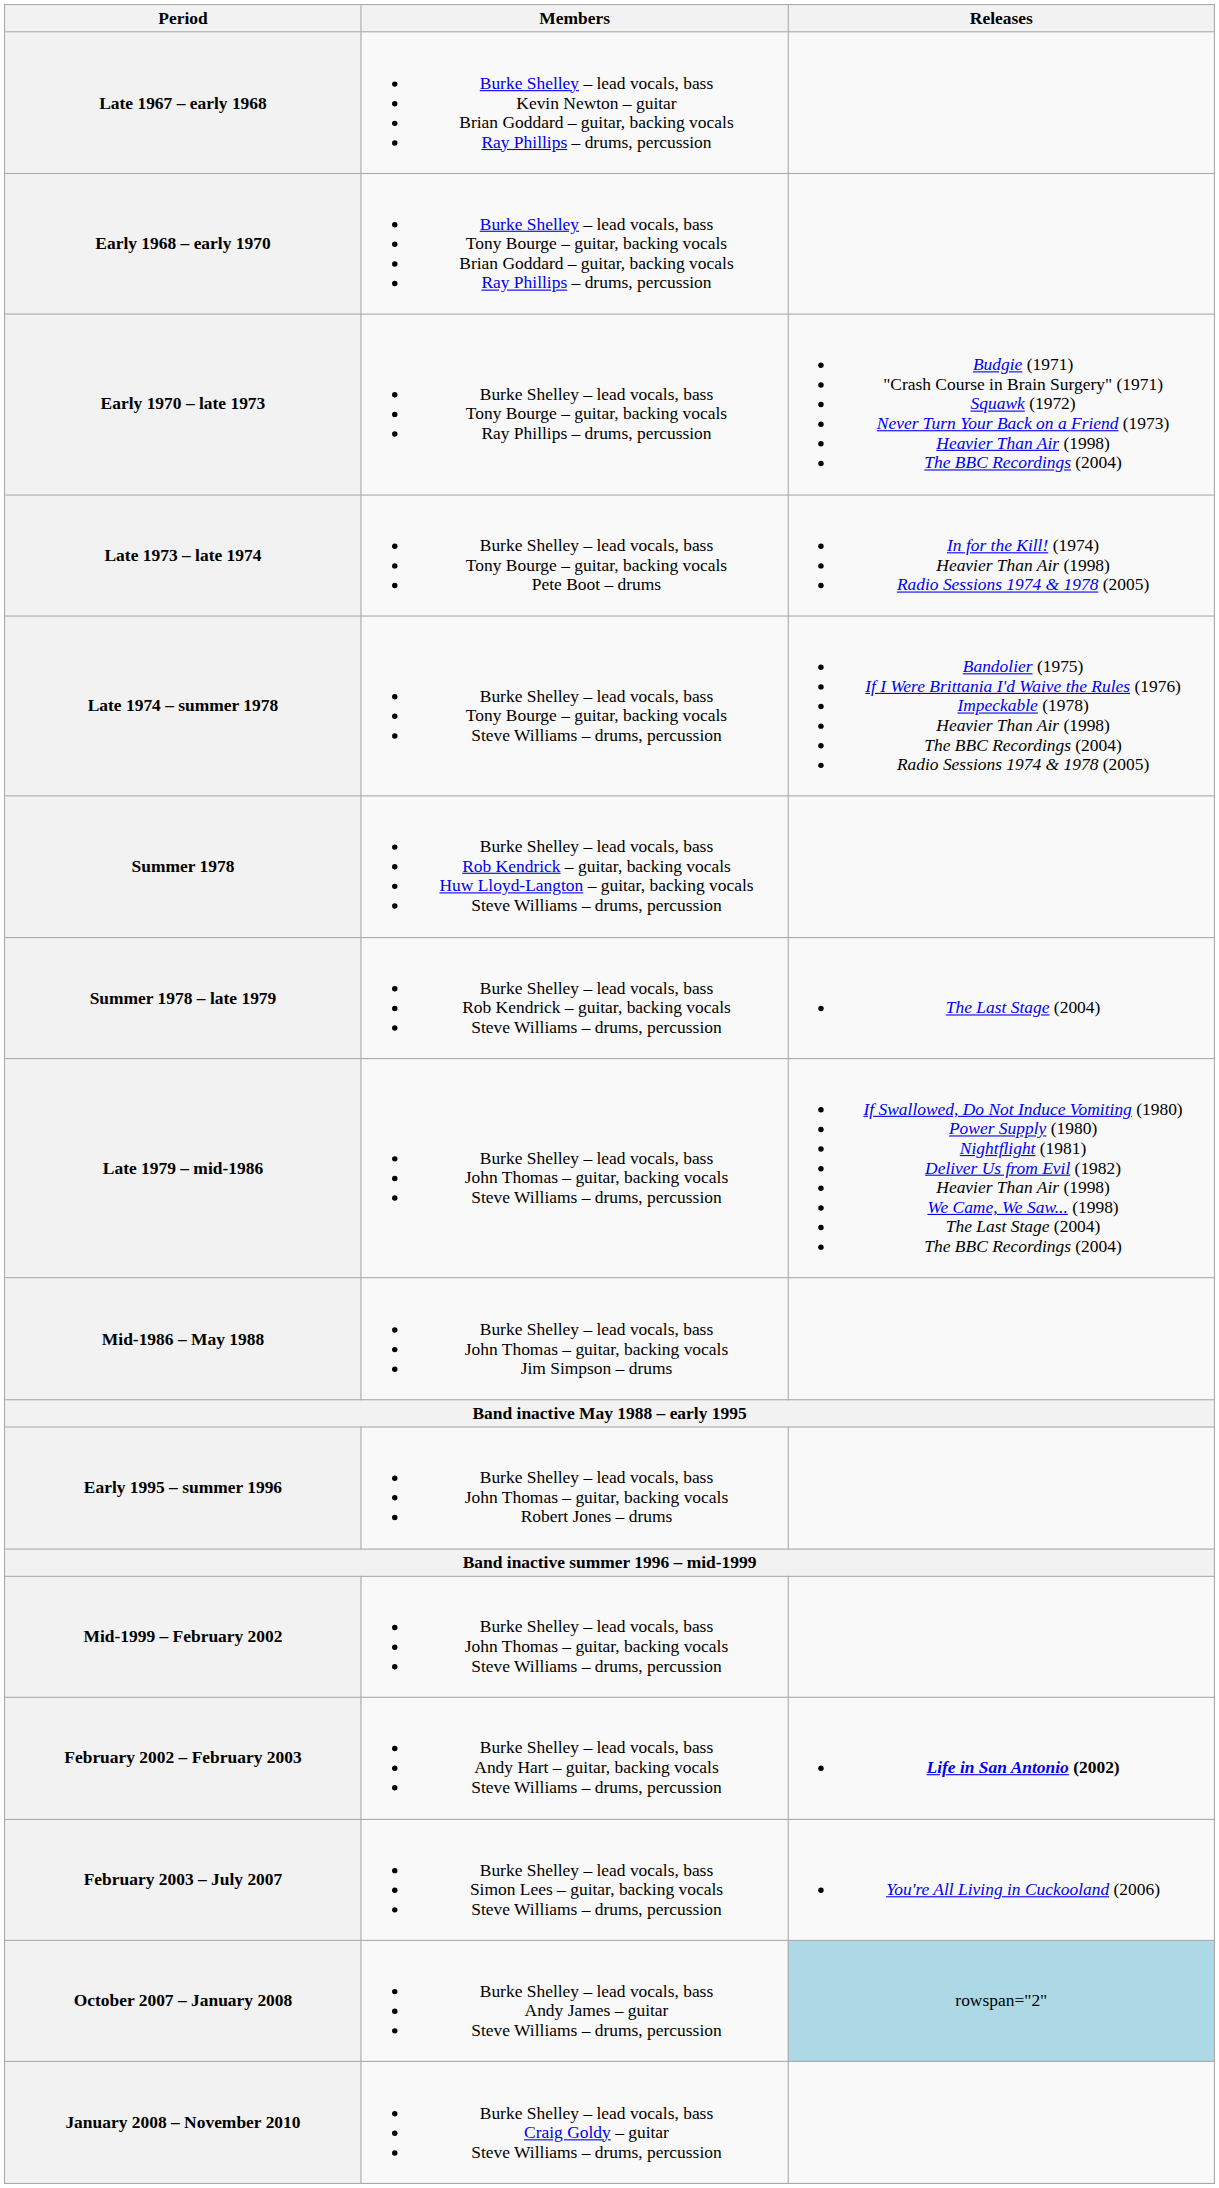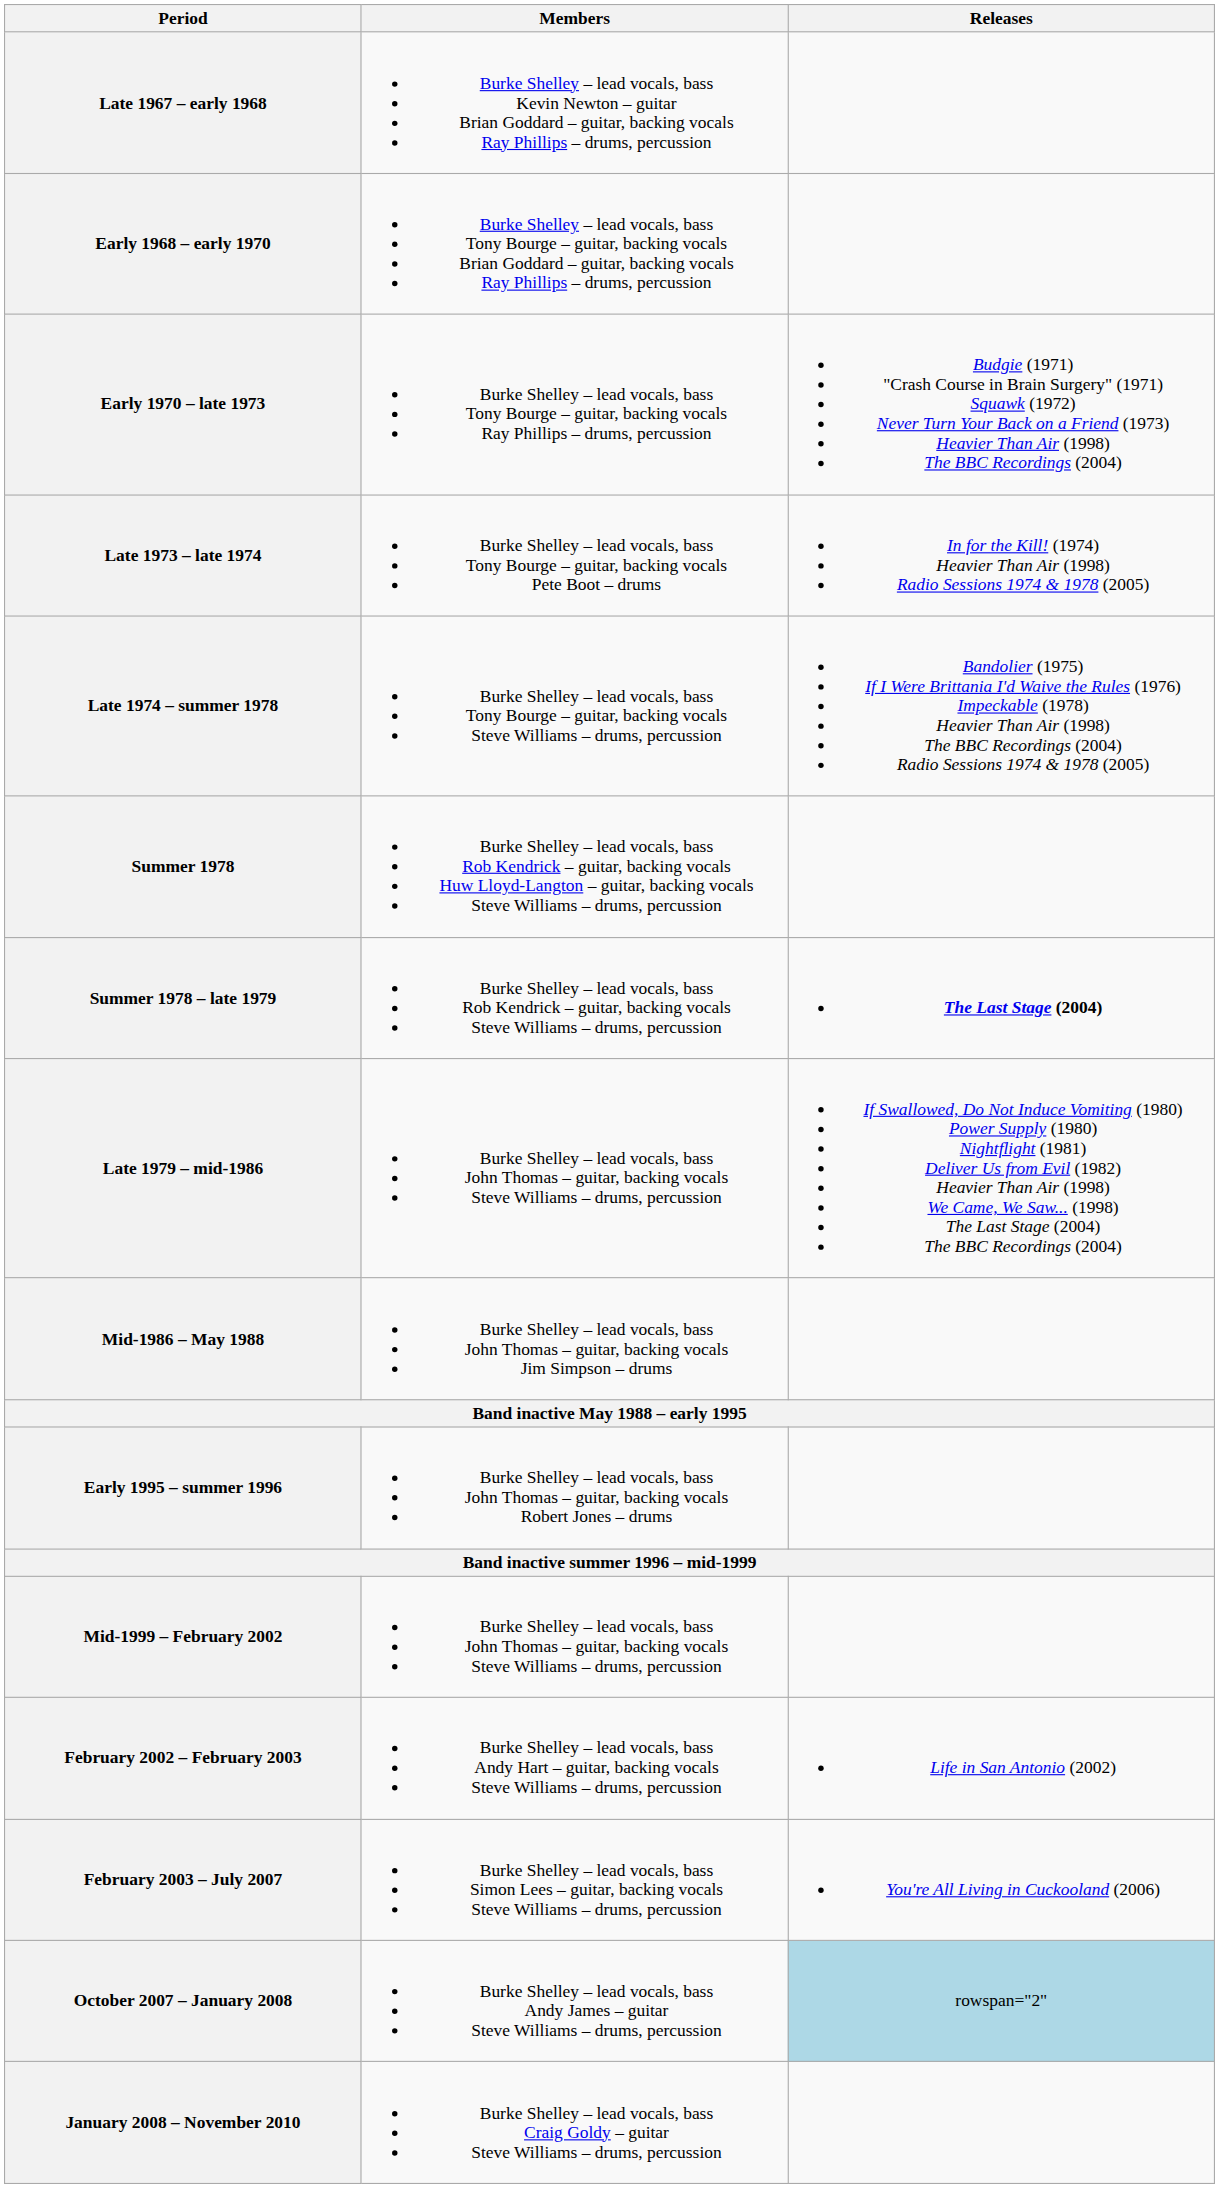(1001, 1008) normal -> (1001, 1008) bold
(1001, 1768) bold -> (1001, 1768) normal
